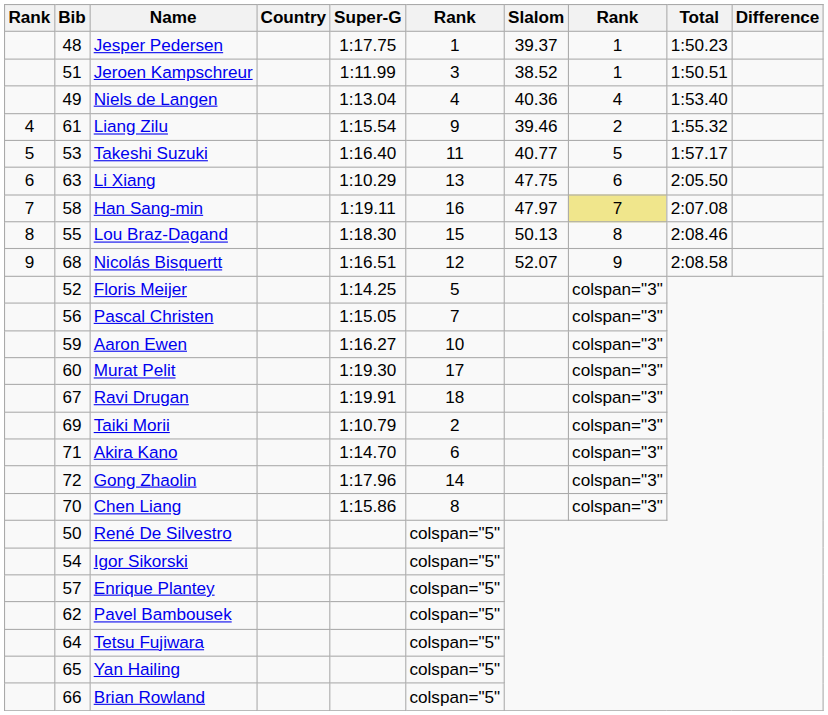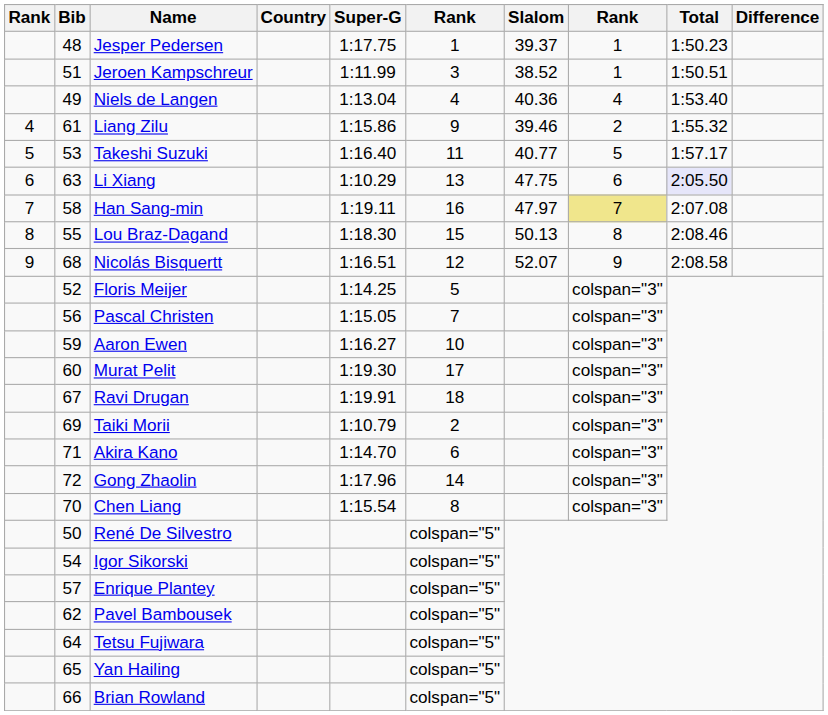(368, 126) 1:15.54 -> (368, 126) 1:15.86
(699, 180) no background -> (699, 180) lavender background
(368, 506) 1:15.86 -> (368, 506) 1:15.54
